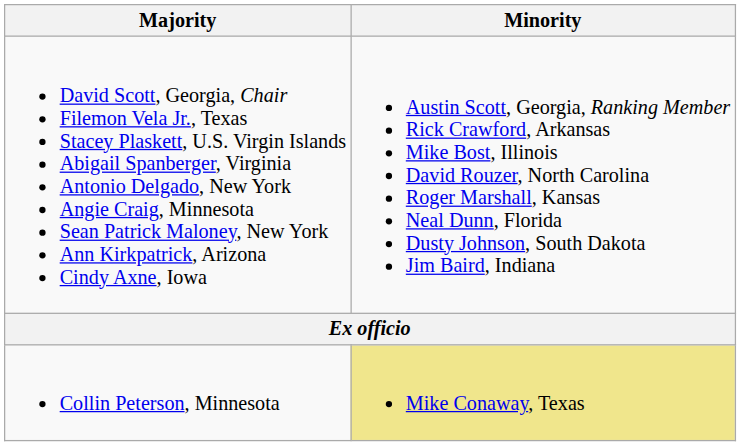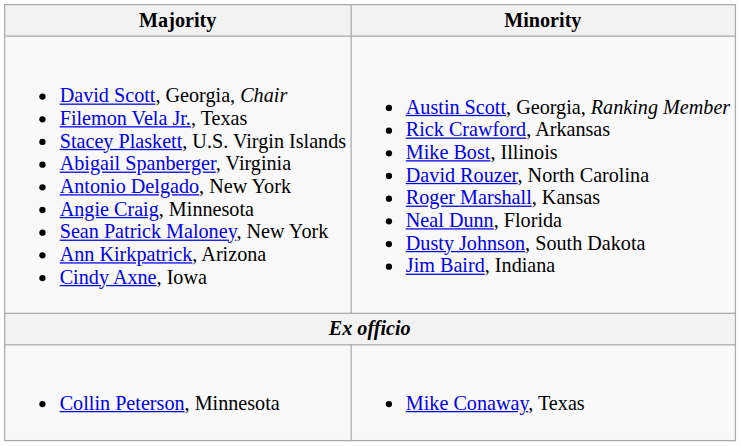(543, 404) khaki background -> (543, 404) no background
